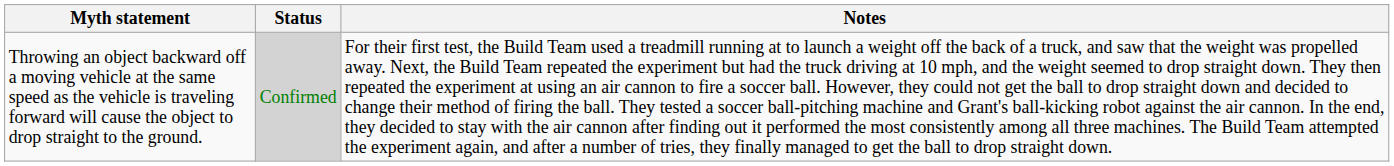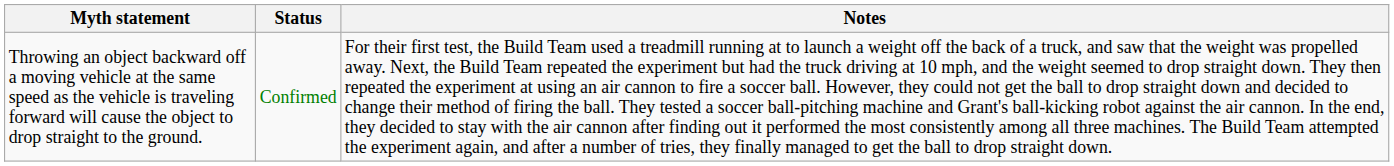(298, 96) lightgrey background -> (298, 96) no background
